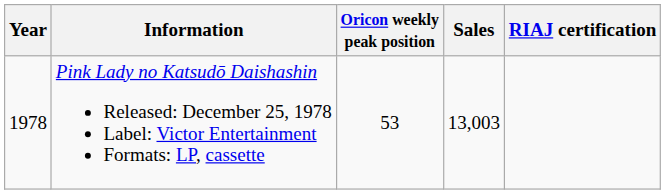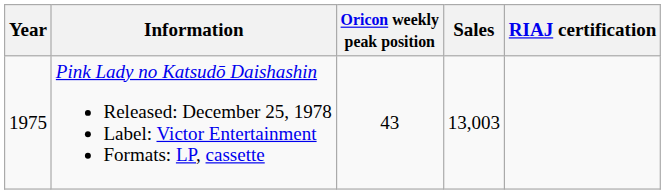(28, 122) 1978 -> (28, 122) 1975
(390, 122) 53 -> (390, 122) 43
